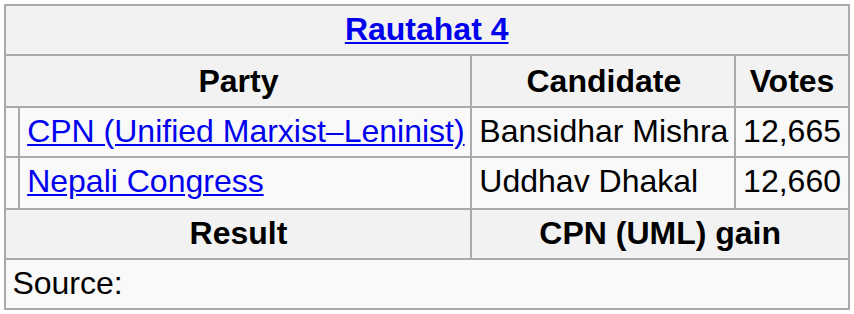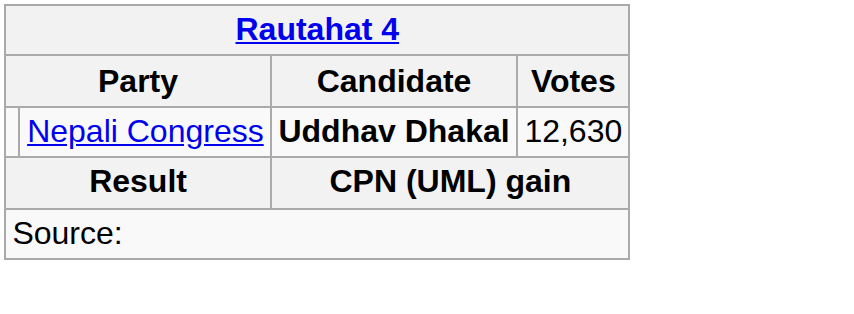- row: (246, 131)
(589, 182) normal -> (394, 131) bold
(792, 182) 12,660 -> (573, 131) 12,630
